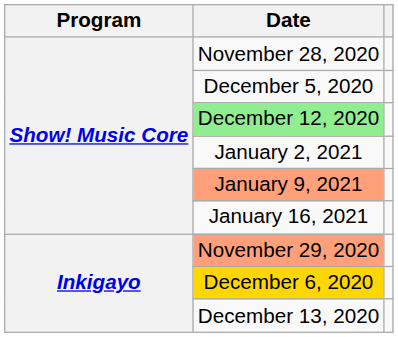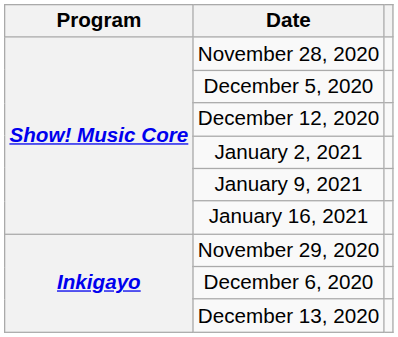(288, 119) lightgreen background -> (288, 119) no background
(288, 184) lightsalmon background -> (288, 184) no background
(288, 250) lightsalmon background -> (288, 250) no background
(288, 282) gold background -> (288, 282) no background
